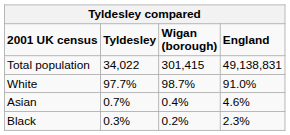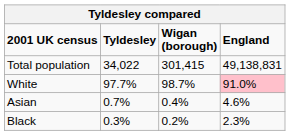(240, 84) no background -> (240, 84) pink background
